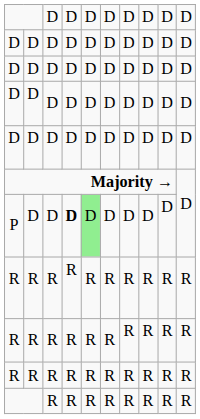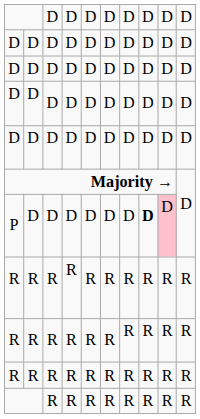(71, 216) bold -> (71, 216) normal
(91, 216) lightgreen background -> (91, 216) no background
(148, 216) normal -> (148, 216) bold
(167, 207) no background -> (167, 207) pink background
